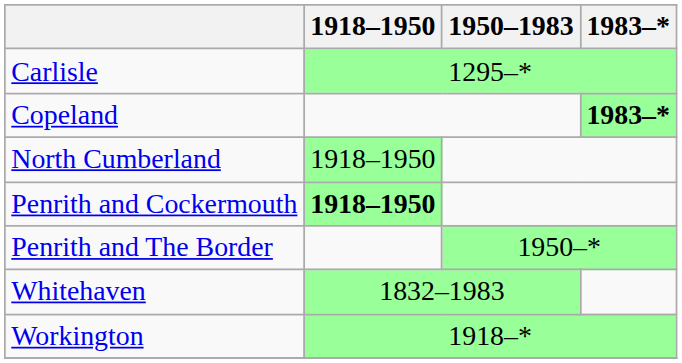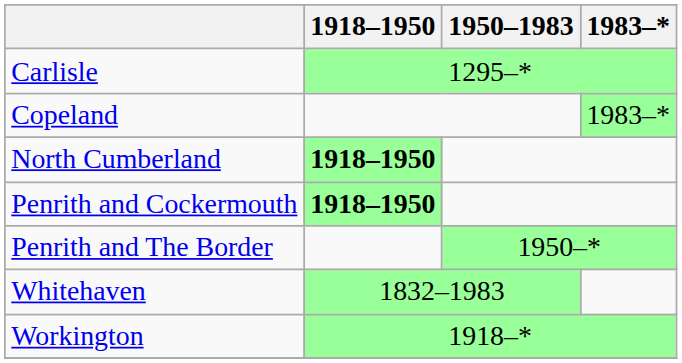(628, 114) bold -> (628, 114) normal
(373, 159) normal -> (373, 159) bold
